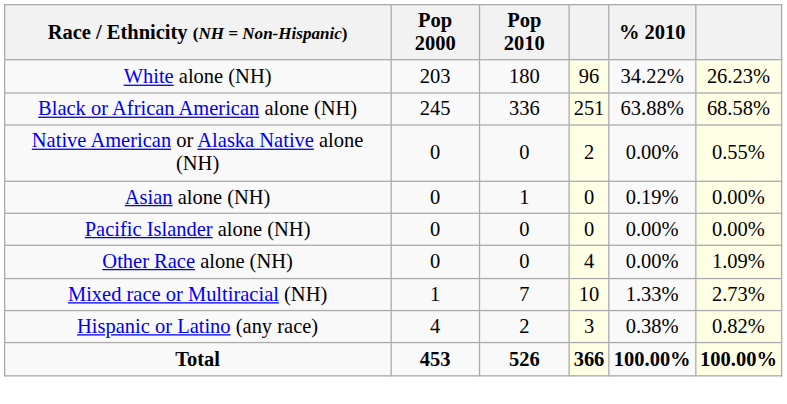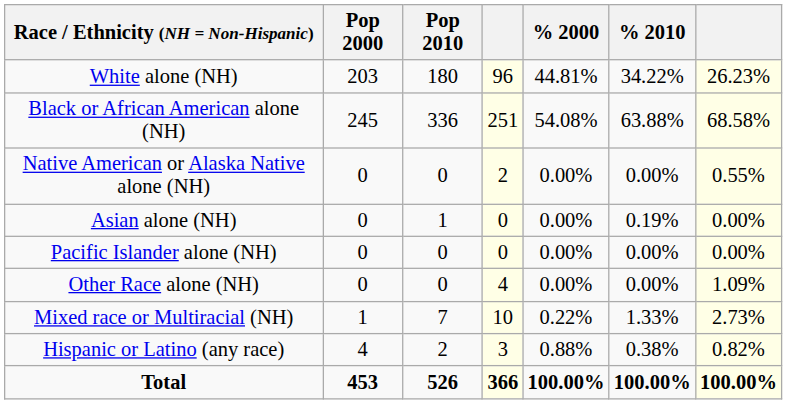+ column: (566, 32)
